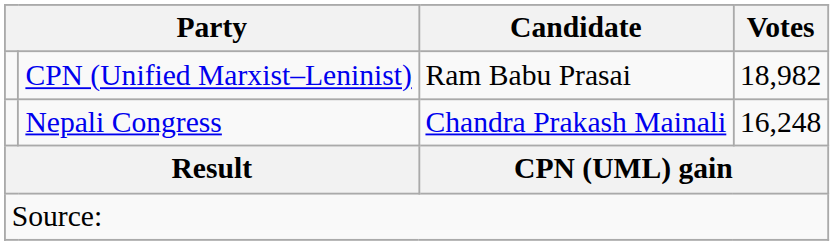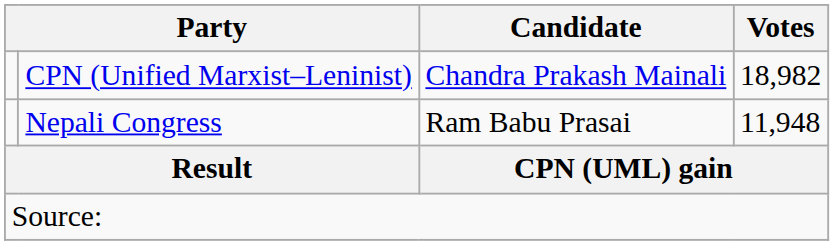(528, 74) Ram Babu Prasai -> (576, 74) Chandra Prakash Mainali
(576, 121) Chandra Prakash Mainali -> (528, 121) Ram Babu Prasai
(781, 121) 16,248 -> (780, 121) 11,948
